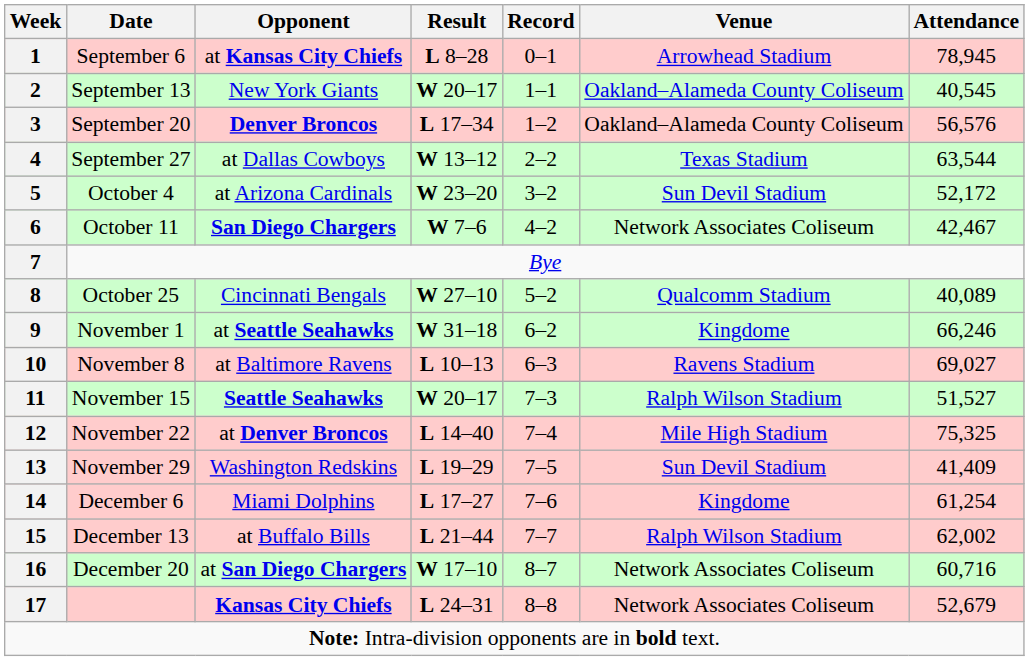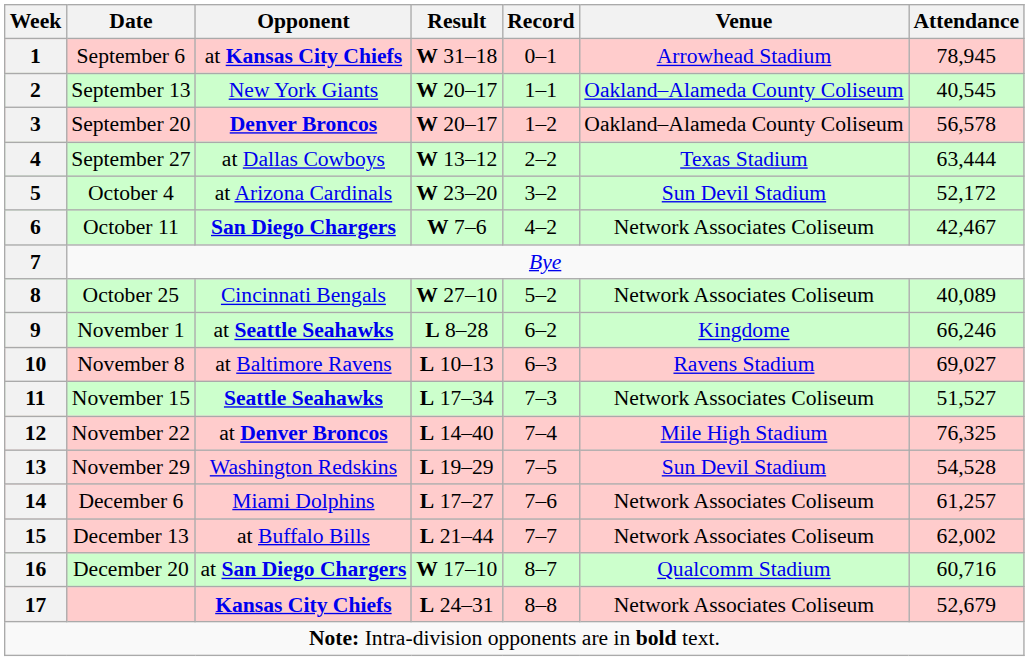(457, 55) L 8–28 -> (457, 55) W 31–18
(457, 124) L 17–34 -> (457, 124) W 20–17
(966, 124) 56,576 -> (966, 124) 56,578
(966, 158) 63,544 -> (966, 158) 63,444
(744, 295) Qualcomm Stadium -> (744, 295) Network Associates Coliseum
(457, 329) W 31–18 -> (457, 329) L 8–28
(457, 398) W 20–17 -> (457, 398) L 17–34
(744, 398) Ralph Wilson Stadium -> (744, 398) Network Associates Coliseum
(966, 432) 75,325 -> (966, 432) 76,325
(966, 466) 41,409 -> (966, 466) 54,528
(744, 501) Kingdome -> (744, 501) Network Associates Coliseum
(966, 501) 61,254 -> (966, 501) 61,257
(744, 535) Ralph Wilson Stadium -> (744, 535) Network Associates Coliseum
(744, 569) Network Associates Coliseum -> (744, 569) Qualcomm Stadium
